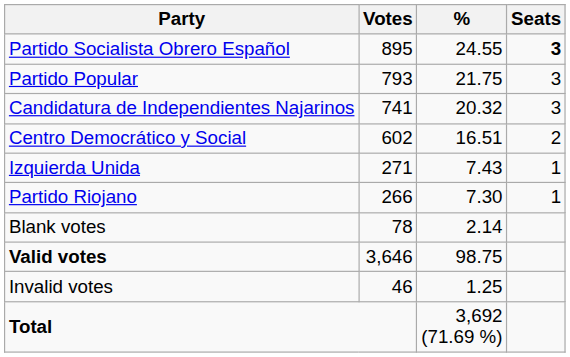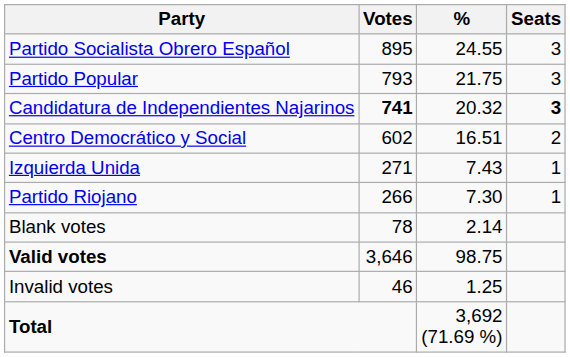(556, 49) bold -> (556, 49) normal
(397, 108) normal -> (397, 108) bold
(556, 108) normal -> (556, 108) bold
